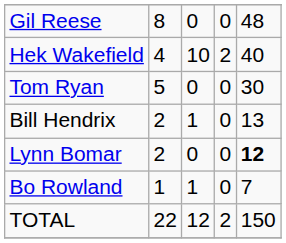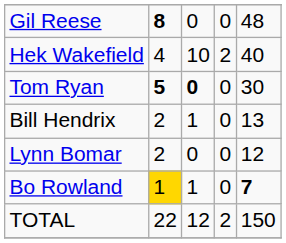(159, 21) normal -> (159, 21) bold
(159, 87) normal -> (159, 87) bold
(192, 87) normal -> (192, 87) bold
(252, 154) bold -> (252, 154) normal
(159, 187) no background -> (159, 187) gold background
(247, 187) normal -> (247, 187) bold
